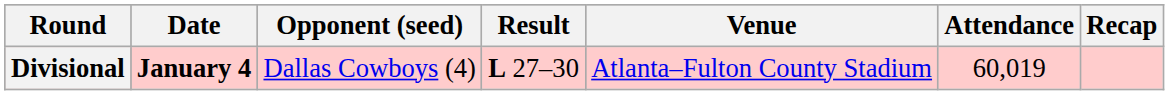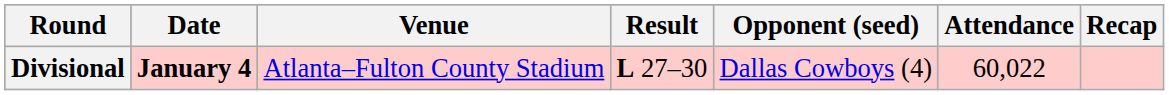columns swapped: (370, 25) <-> (762, 25)
(1009, 67) 60,019 -> (1009, 67) 60,022
